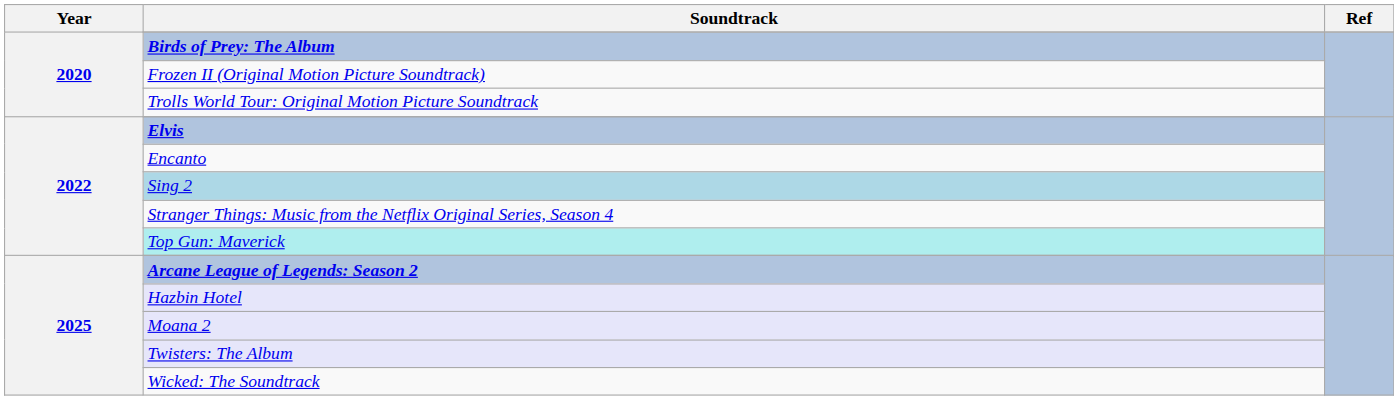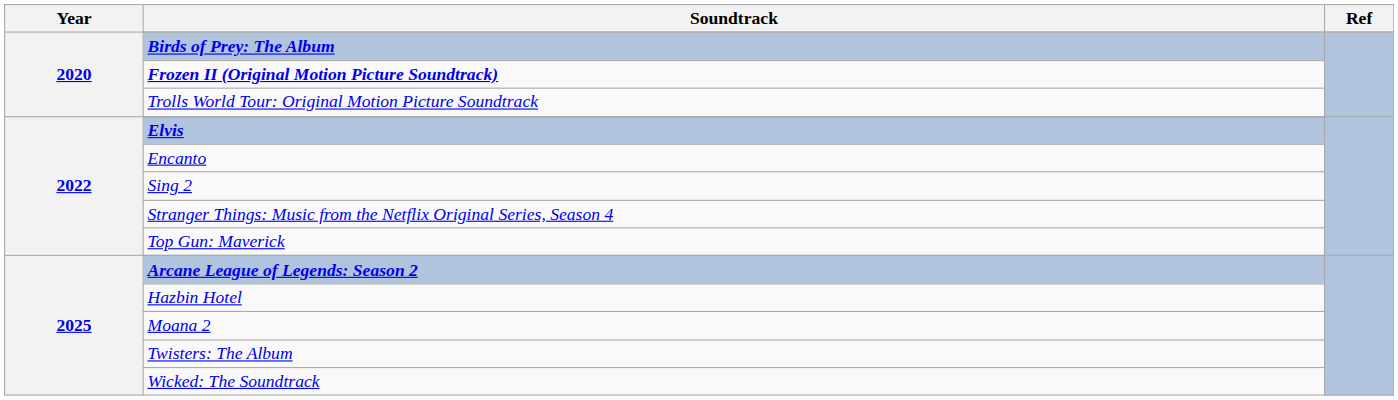(316, 74) normal -> (323, 74) bold
(170, 185) lightblue background -> (170, 185) no background
(216, 241) paleturquoise background -> (216, 241) no background
(195, 297) lavender background -> (195, 297) no background
(179, 325) lavender background -> (179, 325) no background
(220, 353) lavender background -> (220, 353) no background
